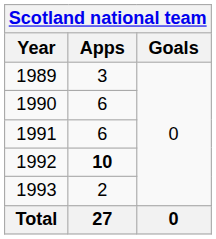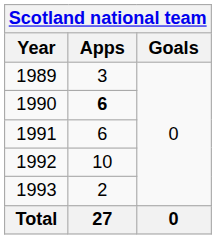(102, 104) normal -> (102, 104) bold
(102, 162) bold -> (102, 162) normal
